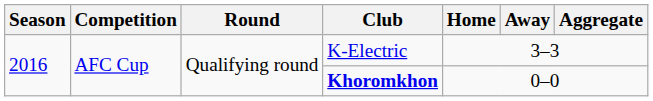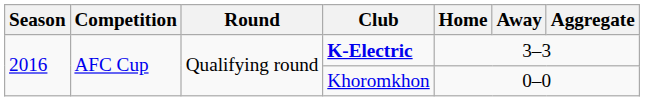(367, 50) normal -> (370, 50) bold
(383, 80) bold -> (379, 80) normal
